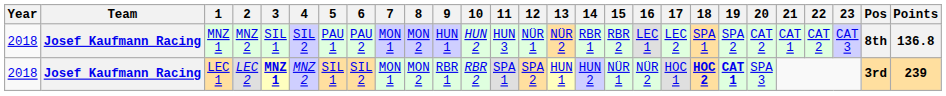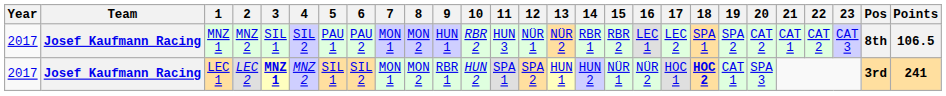(23, 41) 2018 -> (23, 41) 2017
(476, 41) HUN 2 -> (476, 41) RBR 2
(916, 41) 136.8 -> (916, 41) 106.5
(23, 74) 2018 -> (23, 74) 2017
(476, 74) RBR 2 -> (476, 74) HUN 2
(733, 74) bold -> (733, 74) normal
(916, 74) 239 -> (916, 74) 241
